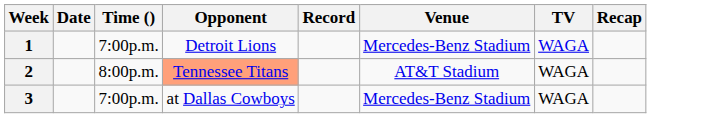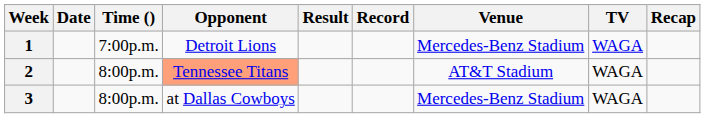+ column: (326, 17)
(129, 98) 7:00p.m. -> (129, 98) 8:00p.m.
